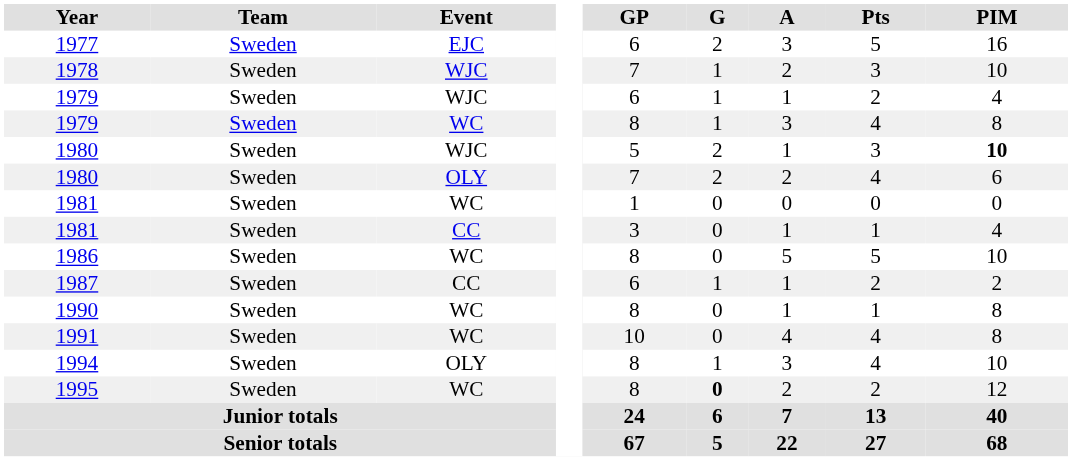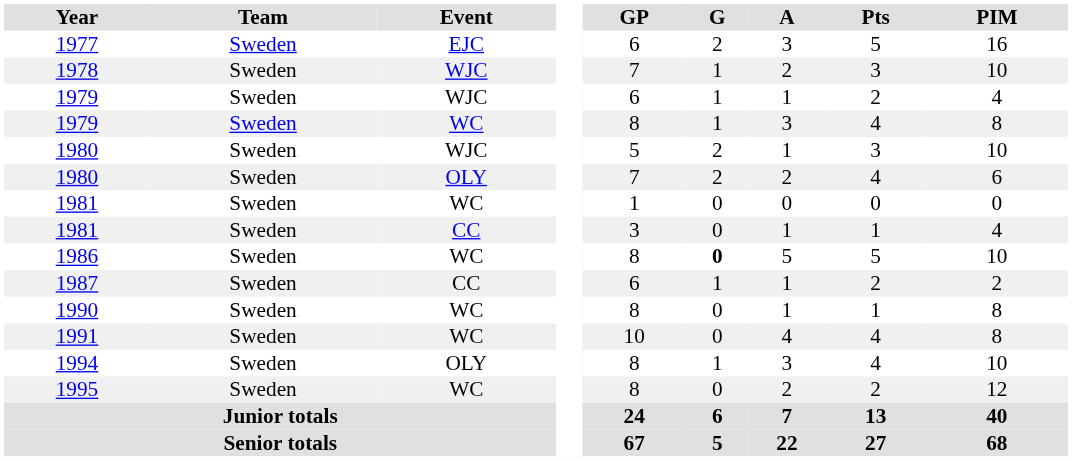(997, 150) bold -> (997, 150) normal
(717, 256) normal -> (717, 256) bold
(717, 389) bold -> (717, 389) normal
